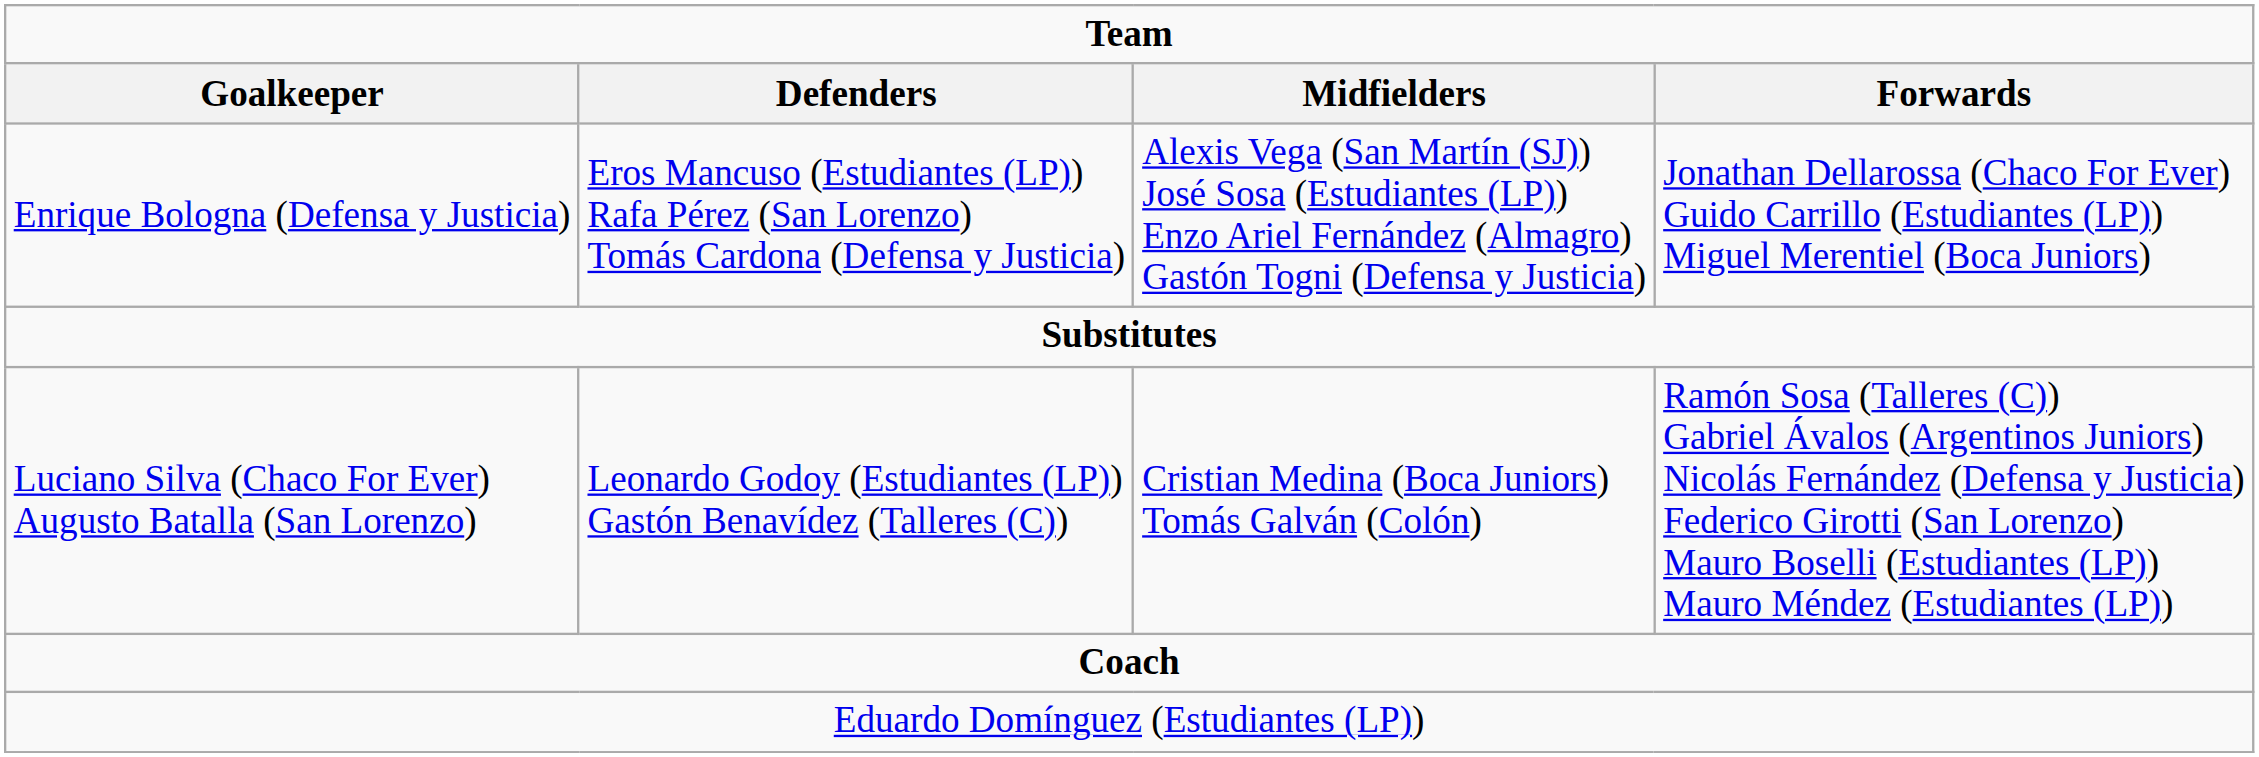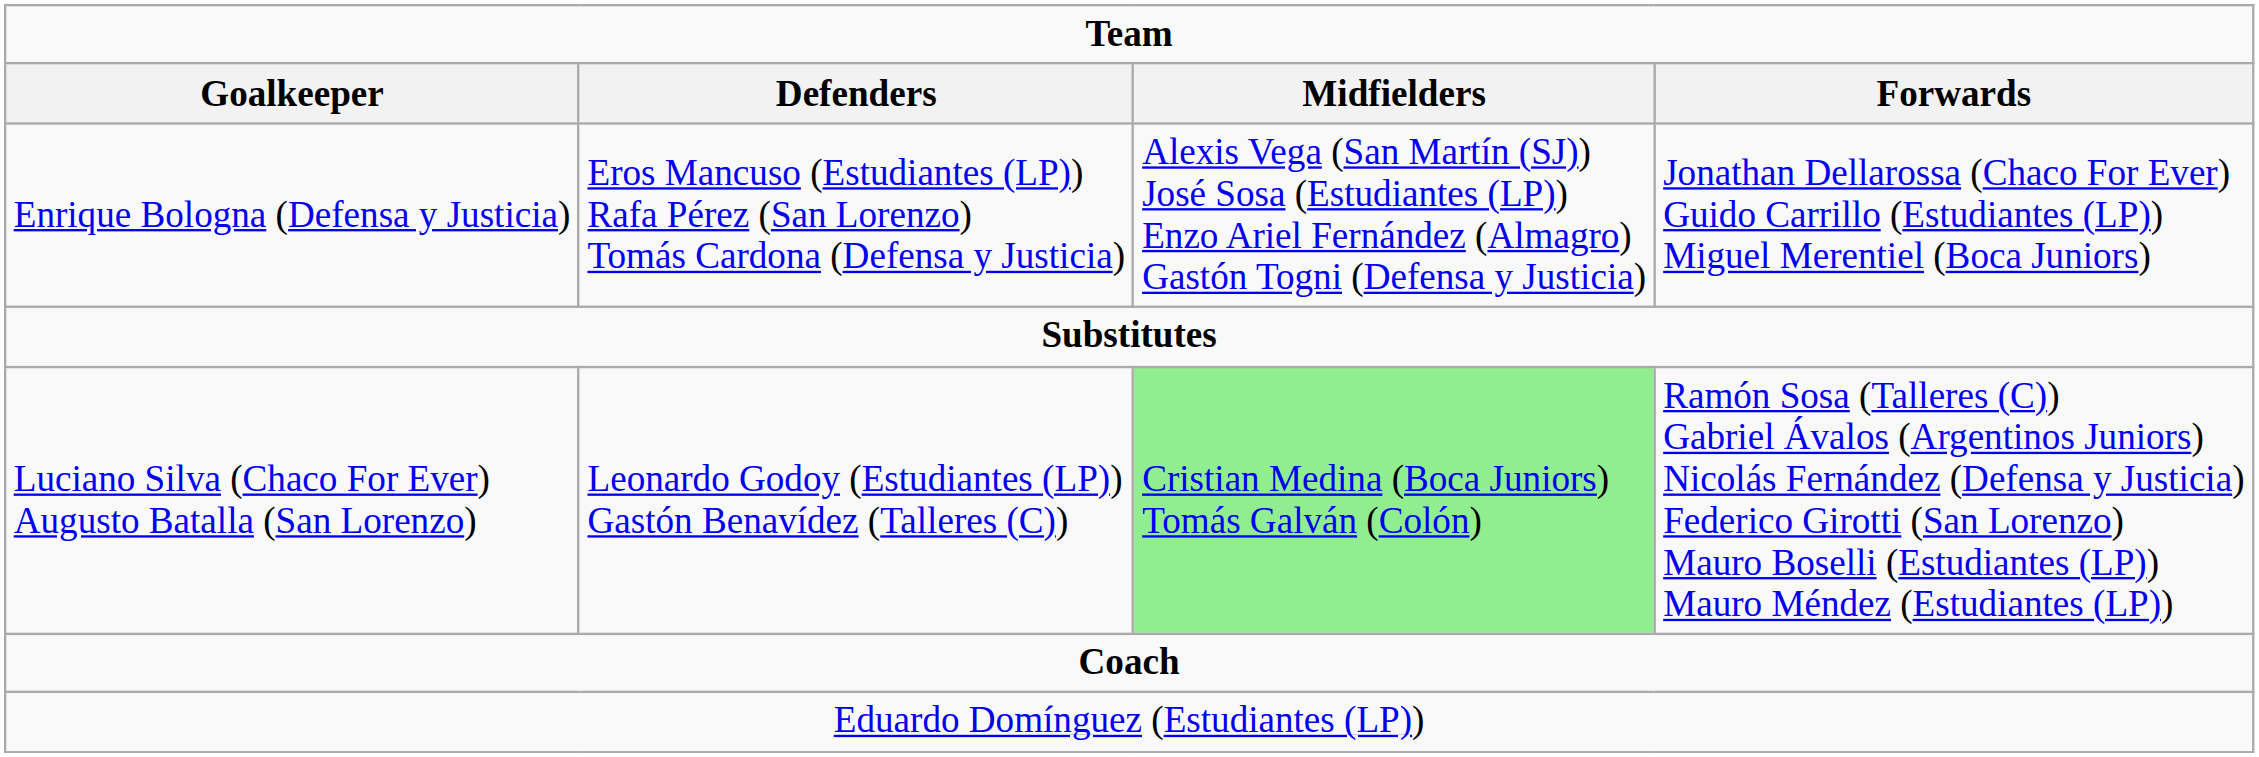(1376, 499) no background -> (1376, 499) lightgreen background
